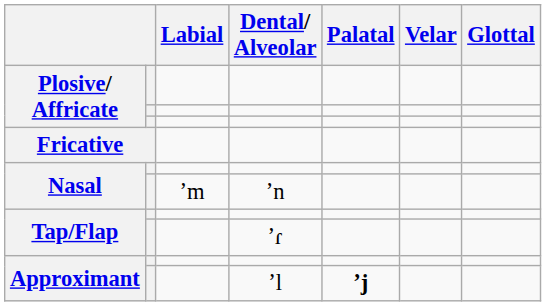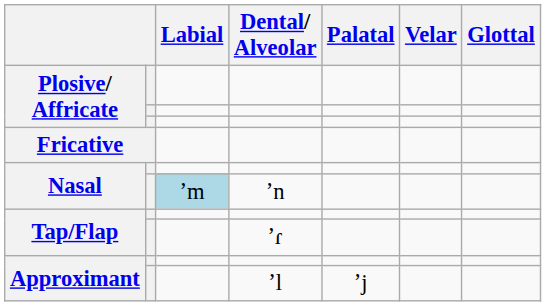(192, 190) no background -> (192, 190) lightblue background
(361, 283) bold -> (361, 283) normal
